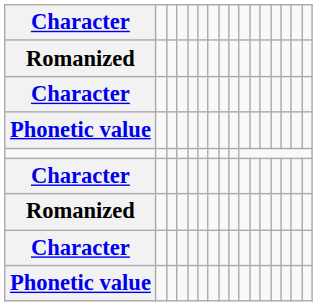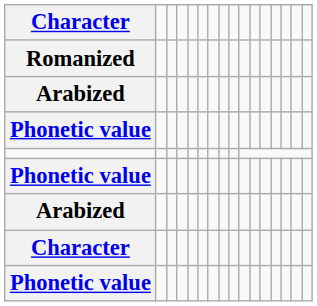(80, 93) Character -> (80, 93) Arabized
(80, 175) Character -> (80, 175) Phonetic value
(80, 211) Romanized -> (80, 211) Arabized
